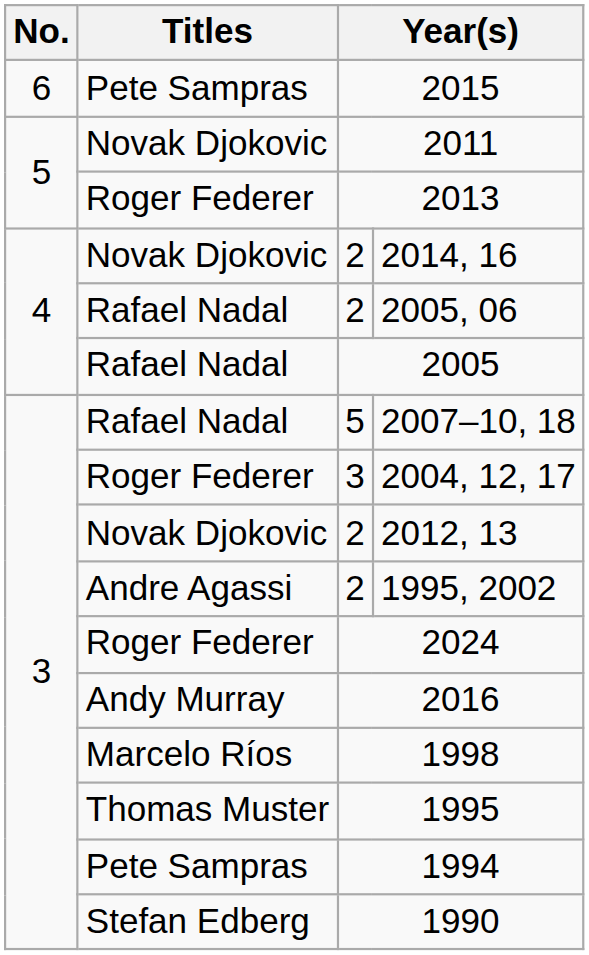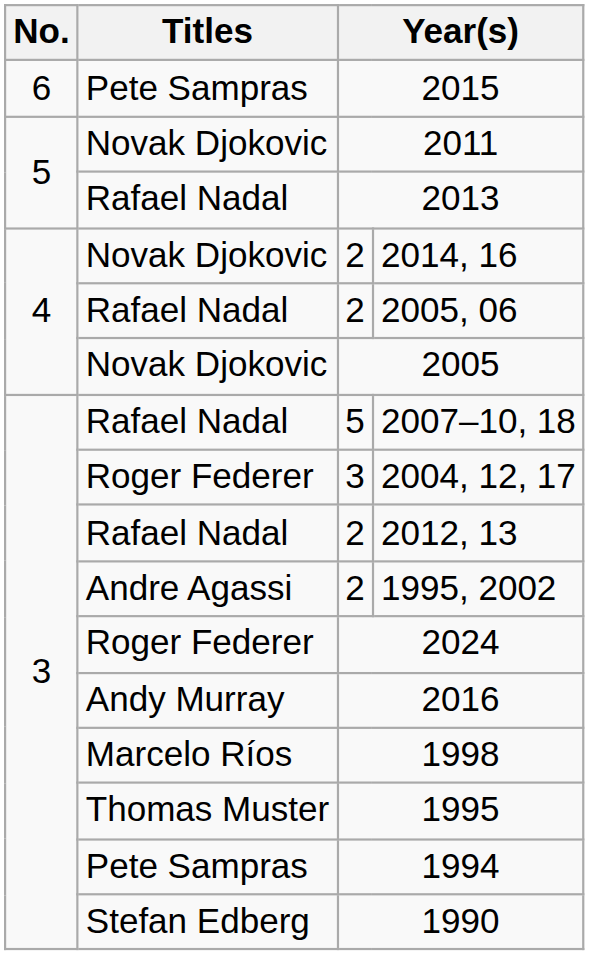(200, 199) Roger Federer -> (187, 199) Rafael Nadal
(187, 365) Rafael Nadal -> (207, 365) Novak Djokovic
(207, 532) Novak Djokovic -> (187, 532) Rafael Nadal
